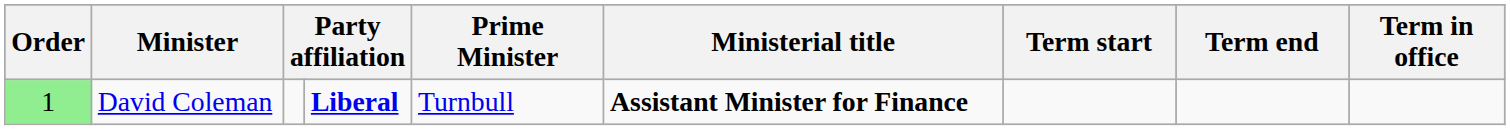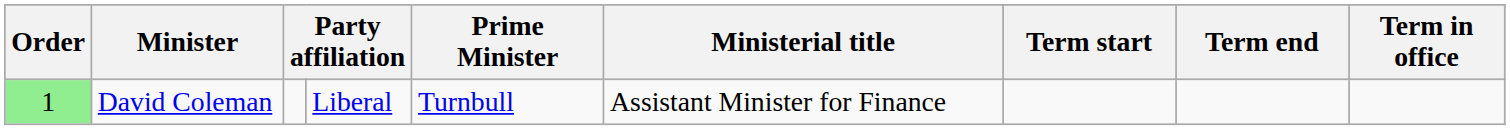(355, 101) bold -> (352, 101) normal
(789, 101) bold -> (778, 101) normal
